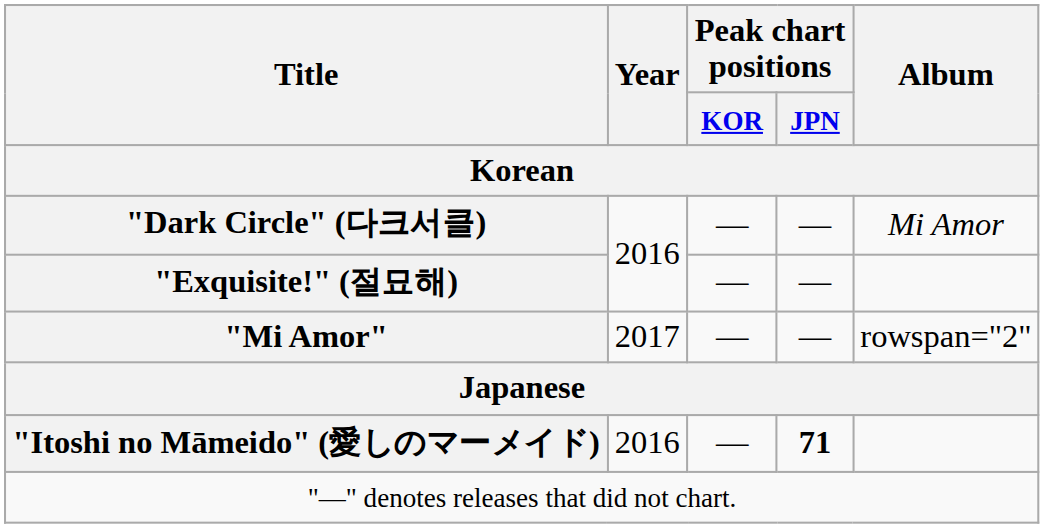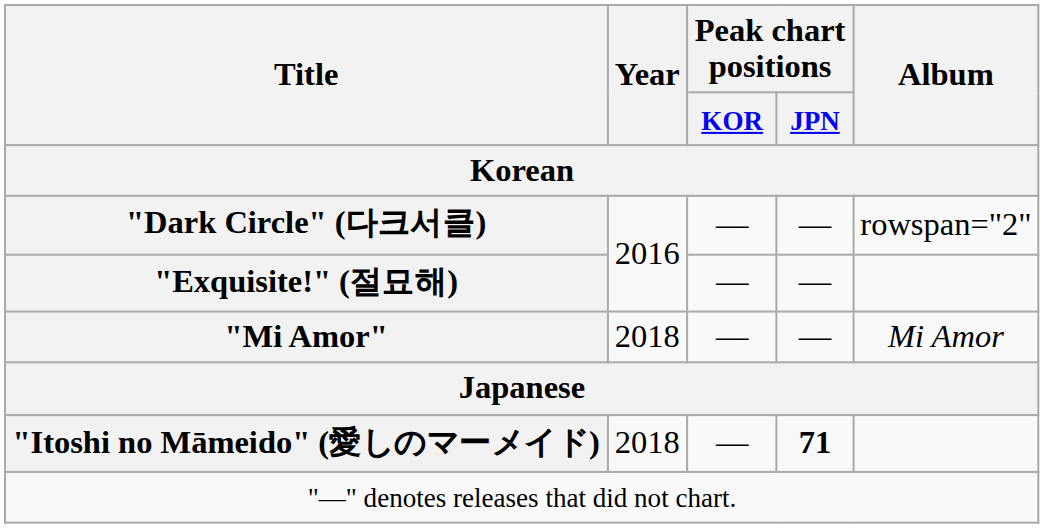(946, 224) Mi Amor -> (946, 224) rowspan="2"
(647, 336) 2017 -> (647, 336) 2018
(946, 336) rowspan="2" -> (946, 336) Mi Amor
(647, 442) 2016 -> (647, 442) 2018
